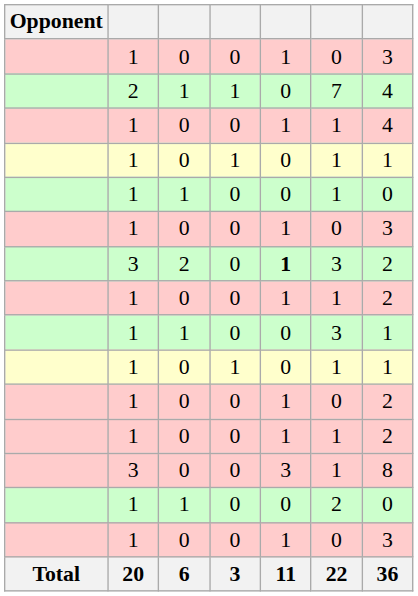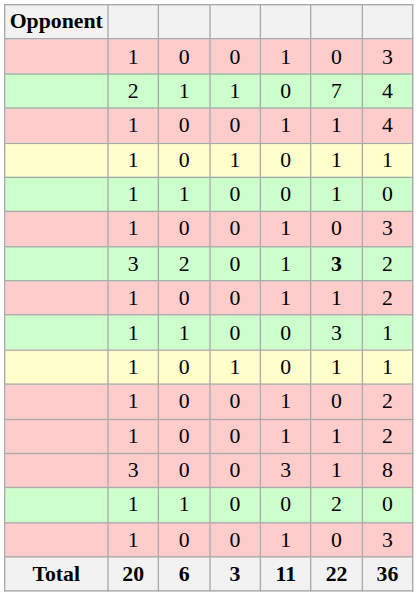(286, 263) bold -> (286, 263) normal
(337, 263) normal -> (337, 263) bold
